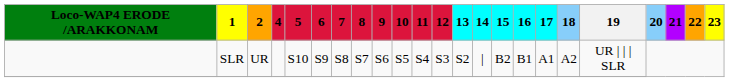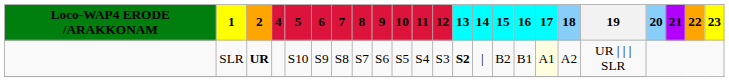(260, 58) normal -> (259, 58) bold
(462, 58) normal -> (463, 58) bold
(546, 58) no background -> (547, 58) lightyellow background
